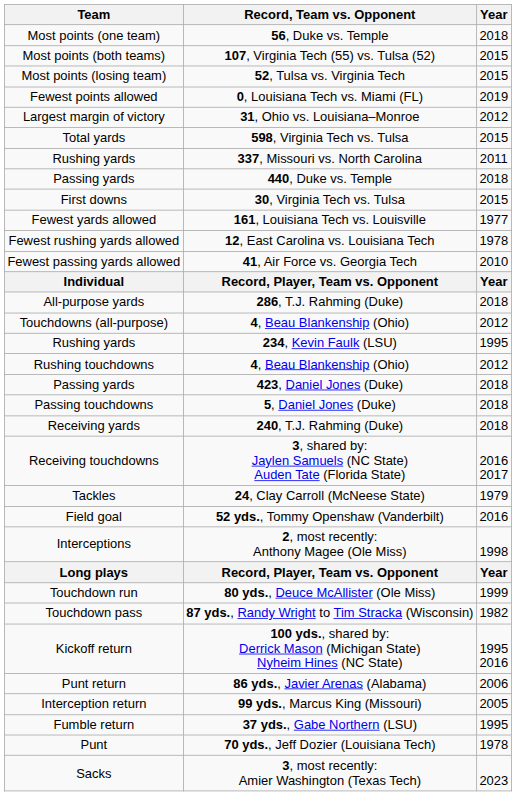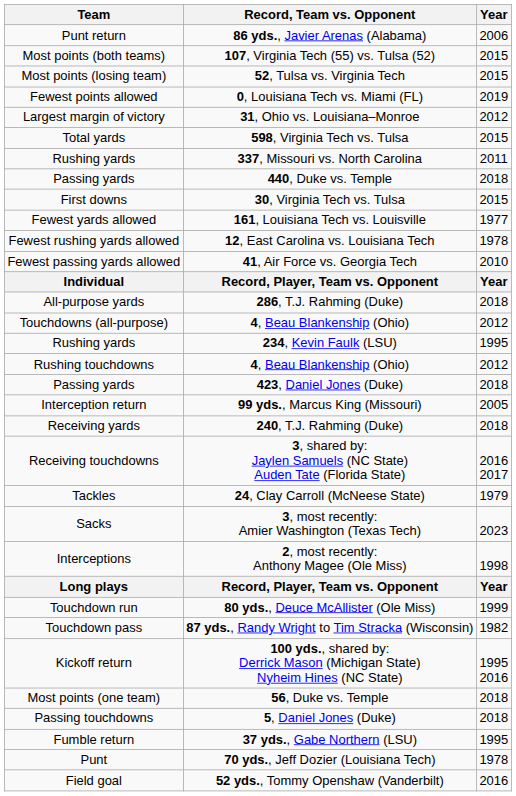rows swapped: (94, 35) <-> (94, 683)
rows swapped: (94, 405) <-> (94, 704)
rows swapped: (94, 773) <-> (94, 516)
